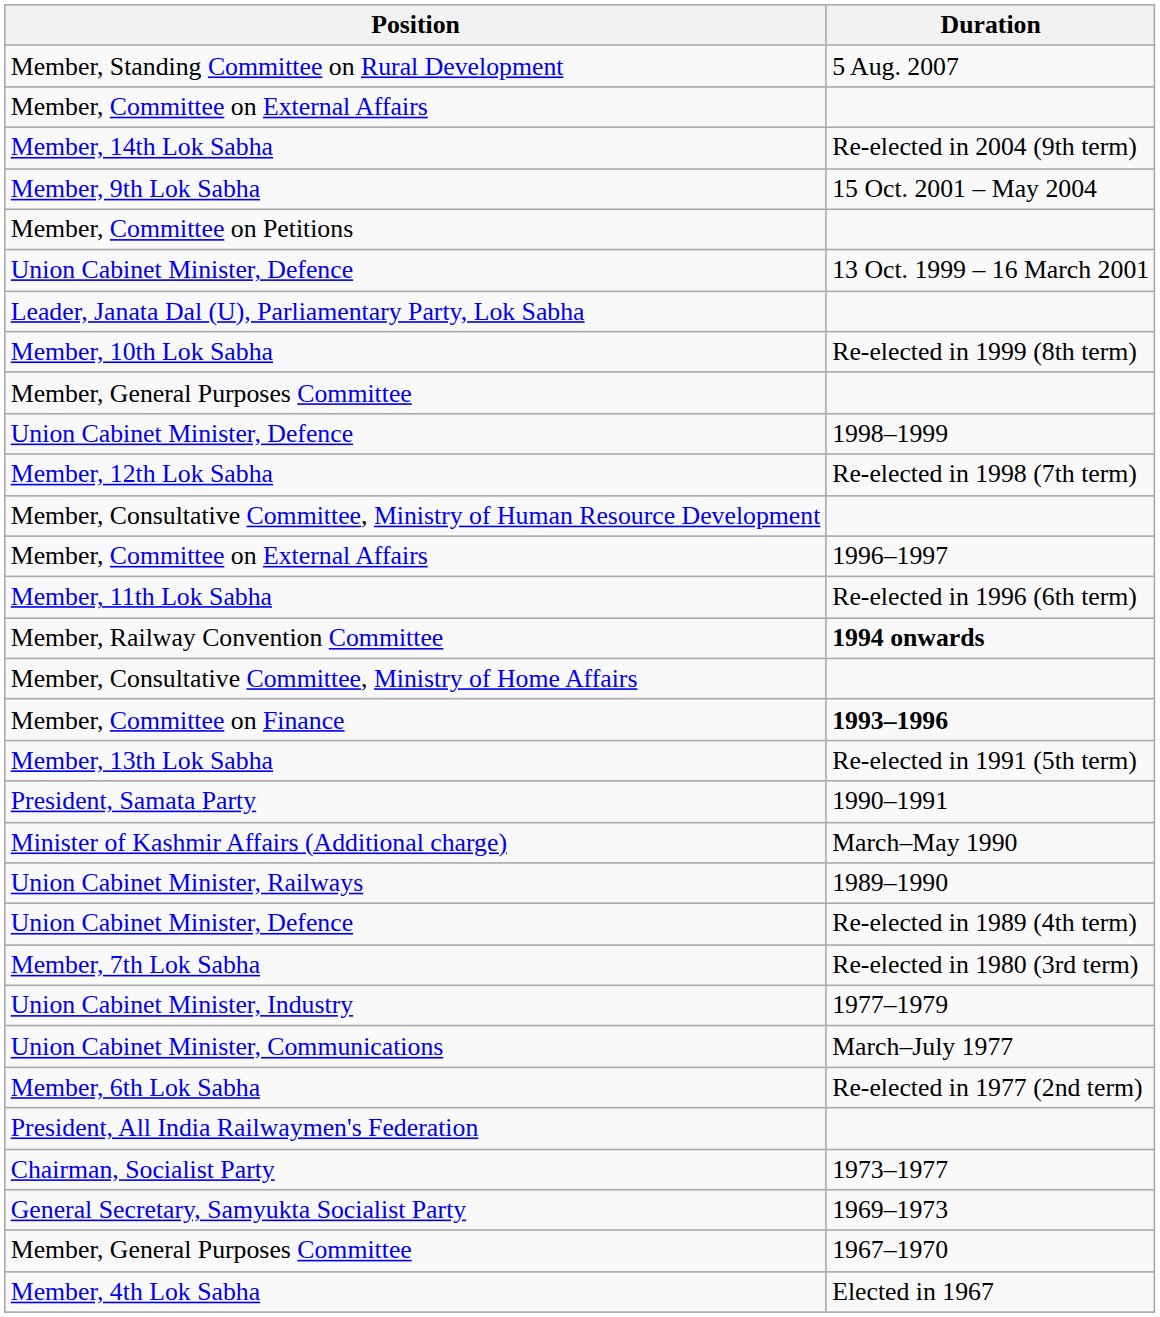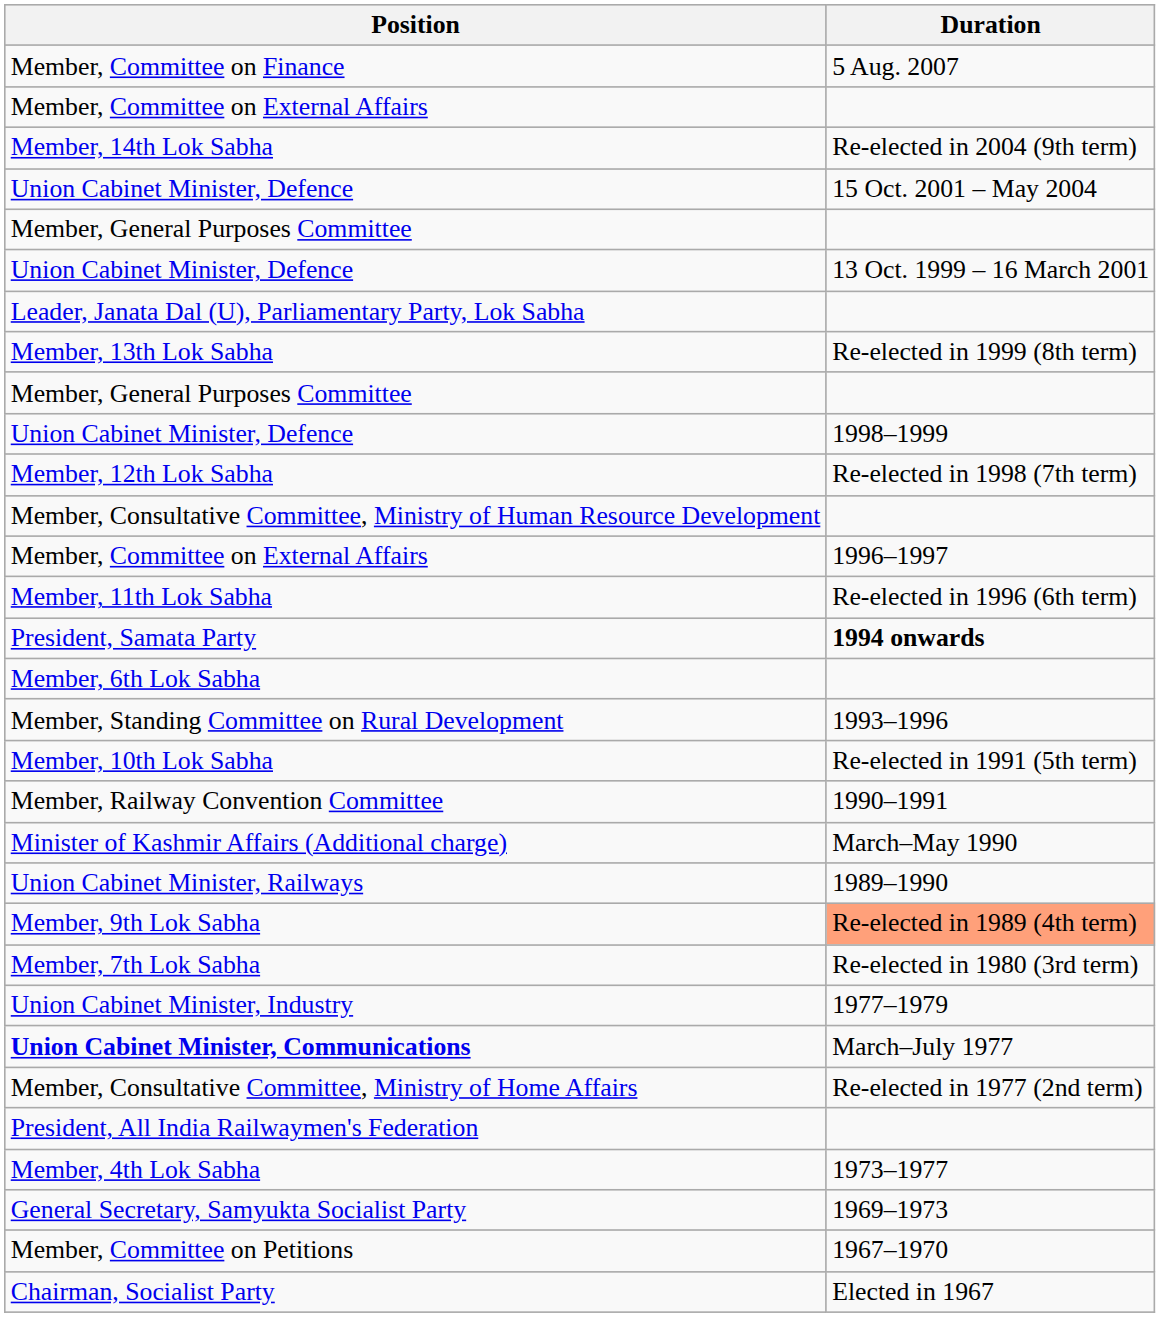(287, 65) Member, Standing Committee on Rural Development -> (178, 65) Member, Committee on Finance
(135, 188) Member, 9th Lok Sabha -> (182, 188) Union Cabinet Minister, Defence
(182, 229) Member, Committee on Petitions -> (211, 229) Member, General Purposes Committee
(142, 351) Member, 10th Lok Sabha -> (142, 351) Member, 13th Lok Sabha
(227, 637) Member, Railway Convention Committee -> (133, 637) President, Samata Party
(324, 678) Member, Consultative Committee, Ministry of Home Affairs -> (135, 678) Member, 6th Lok Sabha
(178, 719) Member, Committee on Finance -> (287, 719) Member, Standing Committee on Rural Development
(890, 719) bold -> (890, 719) normal
(142, 760) Member, 13th Lok Sabha -> (142, 760) Member, 10th Lok Sabha
(133, 801) President, Samata Party -> (227, 801) Member, Railway Convention Committee
(182, 923) Union Cabinet Minister, Defence -> (135, 923) Member, 9th Lok Sabha
(985, 923) no background -> (985, 923) lightsalmon background
(227, 1046) normal -> (241, 1046) bold
(135, 1087) Member, 6th Lok Sabha -> (324, 1087) Member, Consultative Committee, Ministry of Home Affairs
(143, 1168) Chairman, Socialist Party -> (135, 1168) Member, 4th Lok Sabha
(211, 1250) Member, General Purposes Committee -> (182, 1250) Member, Committee on Petitions
(135, 1291) Member, 4th Lok Sabha -> (143, 1291) Chairman, Socialist Party
